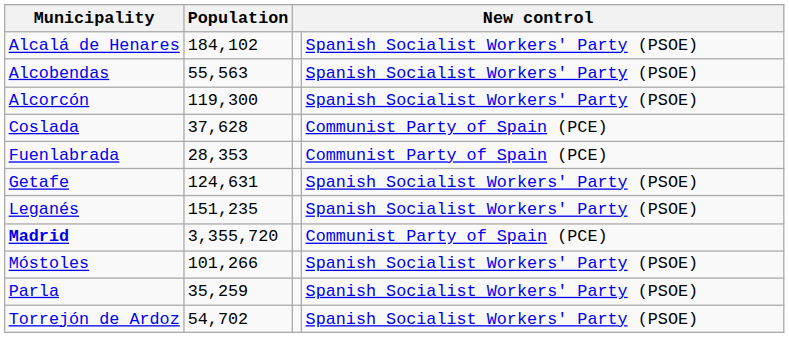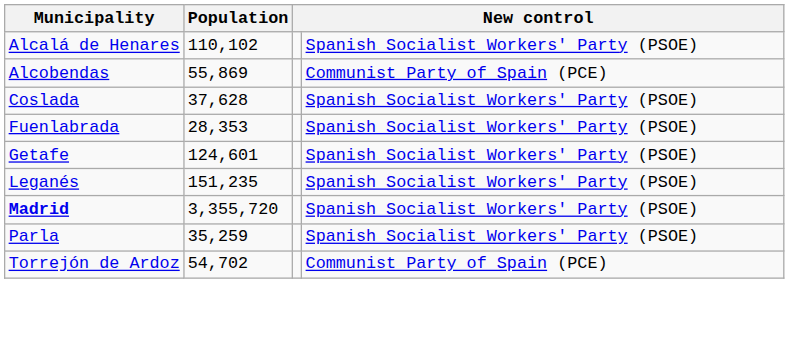(223, 46) 184,102 -> (223, 46) 110,102
(218, 73) 55,563 -> (218, 73) 55,869
(502, 73) Spanish Socialist Workers' Party (PSOE) -> (457, 73) Communist Party of Spain (PCE)
- row: (49, 100)
(457, 128) Communist Party of Spain (PCE) -> (502, 100) Spanish Socialist Workers' Party (PSOE)
(457, 155) Communist Party of Spain (PCE) -> (502, 128) Spanish Socialist Workers' Party (PSOE)
(223, 182) 124,631 -> (223, 155) 124,601
(457, 237) Communist Party of Spain (PCE) -> (502, 210) Spanish Socialist Workers' Party (PSOE)
- row: (49, 264)
(502, 319) Spanish Socialist Workers' Party (PSOE) -> (457, 264) Communist Party of Spain (PCE)
